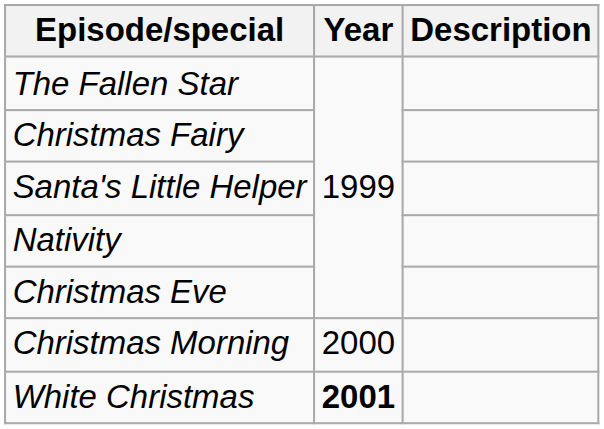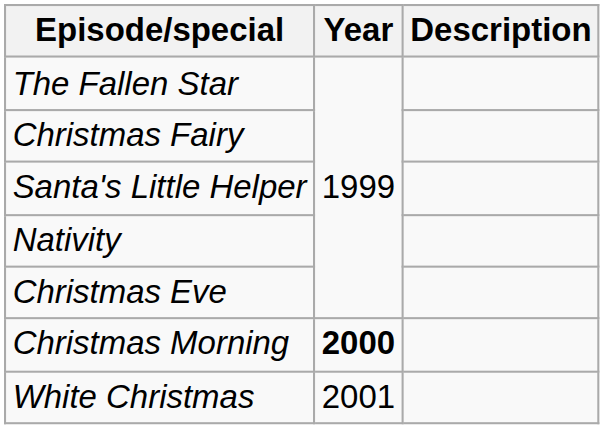(358, 344) normal -> (358, 344) bold
(358, 396) bold -> (358, 396) normal
